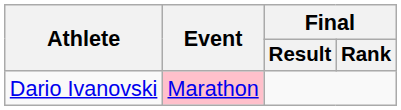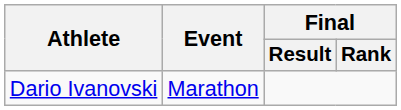(213, 89) pink background -> (213, 89) no background
